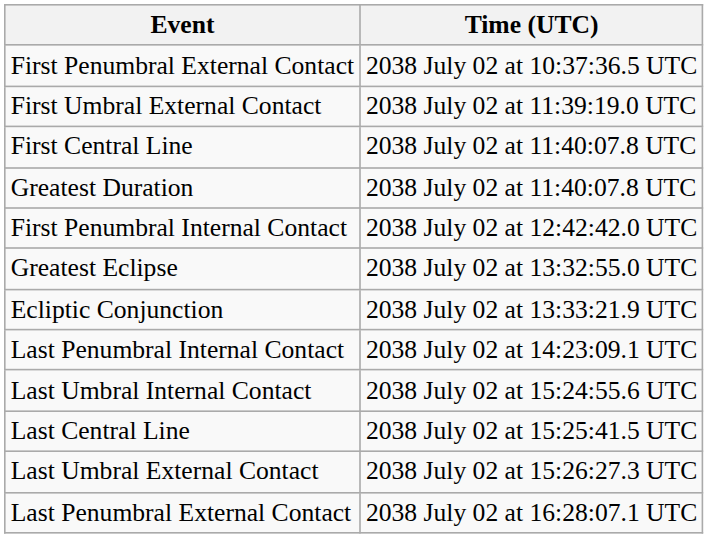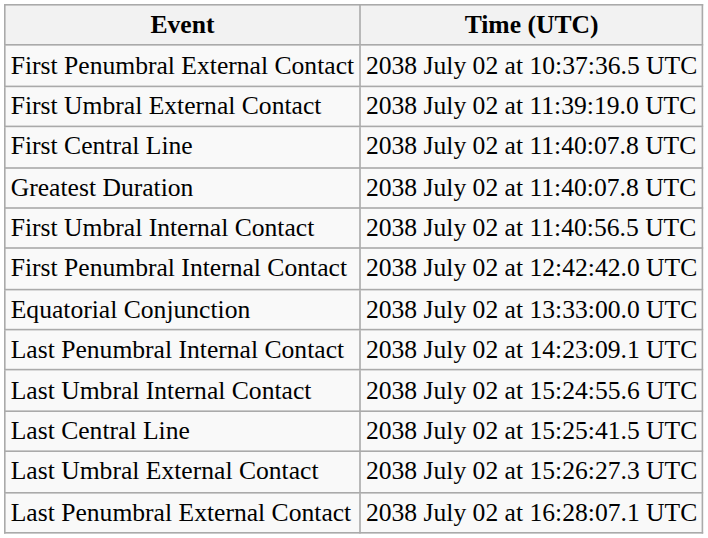+ row: (162, 227)
- row: (94, 268)
+ row: (131, 308)
- row: (117, 308)
